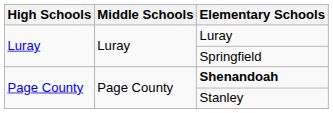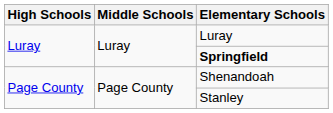(231, 56) normal -> (234, 56) bold
(239, 77) bold -> (237, 77) normal
